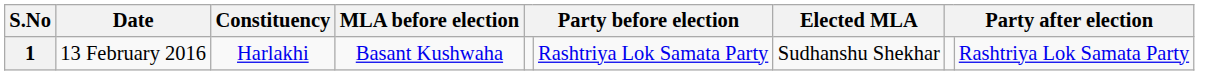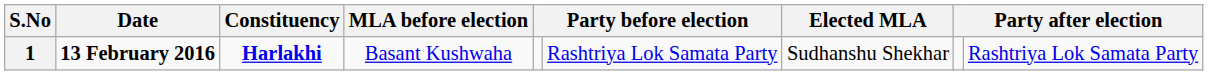(133, 53) normal -> (138, 53) bold
(273, 53) normal -> (282, 53) bold
